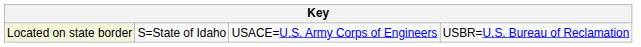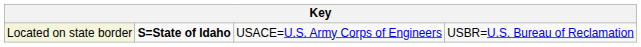(182, 32) normal -> (184, 32) bold
